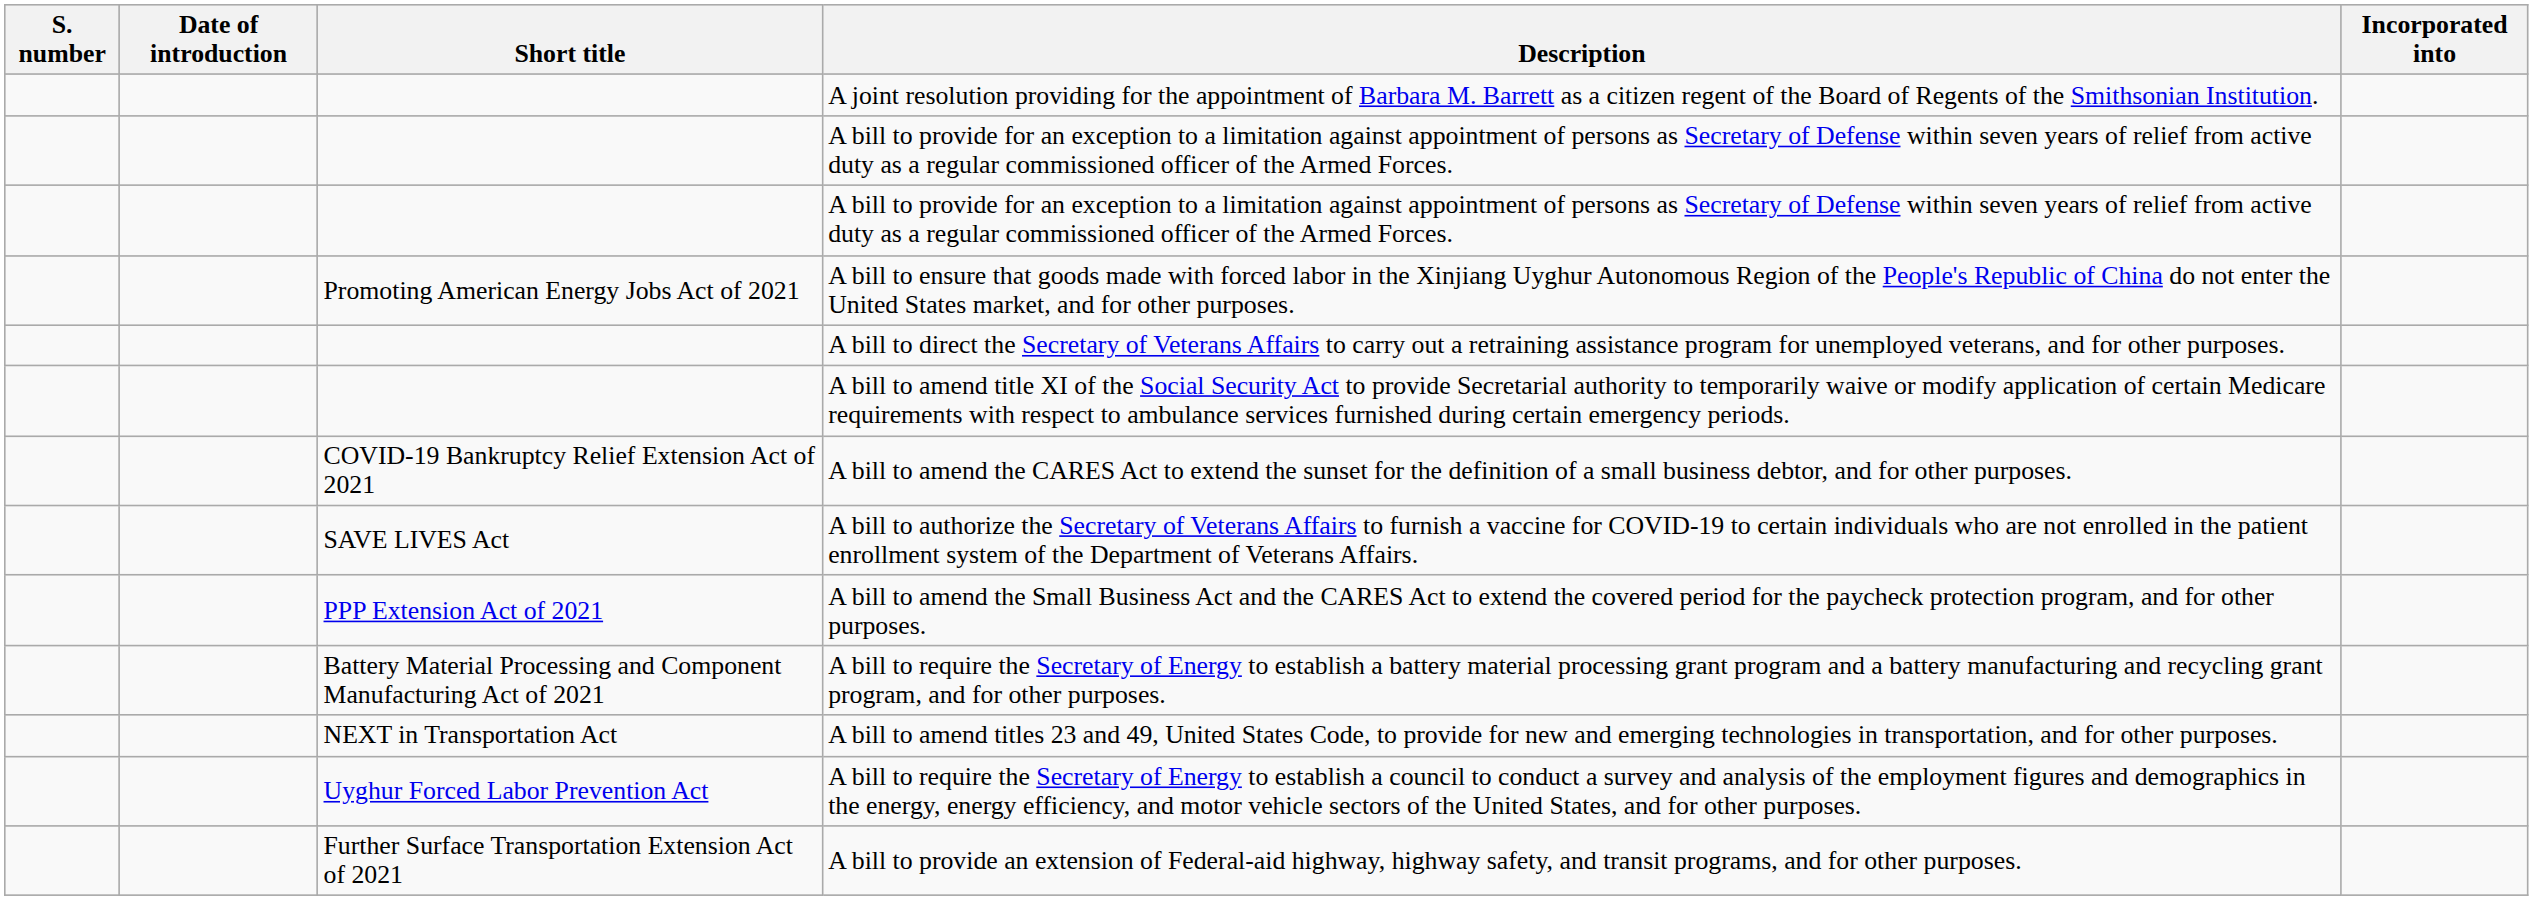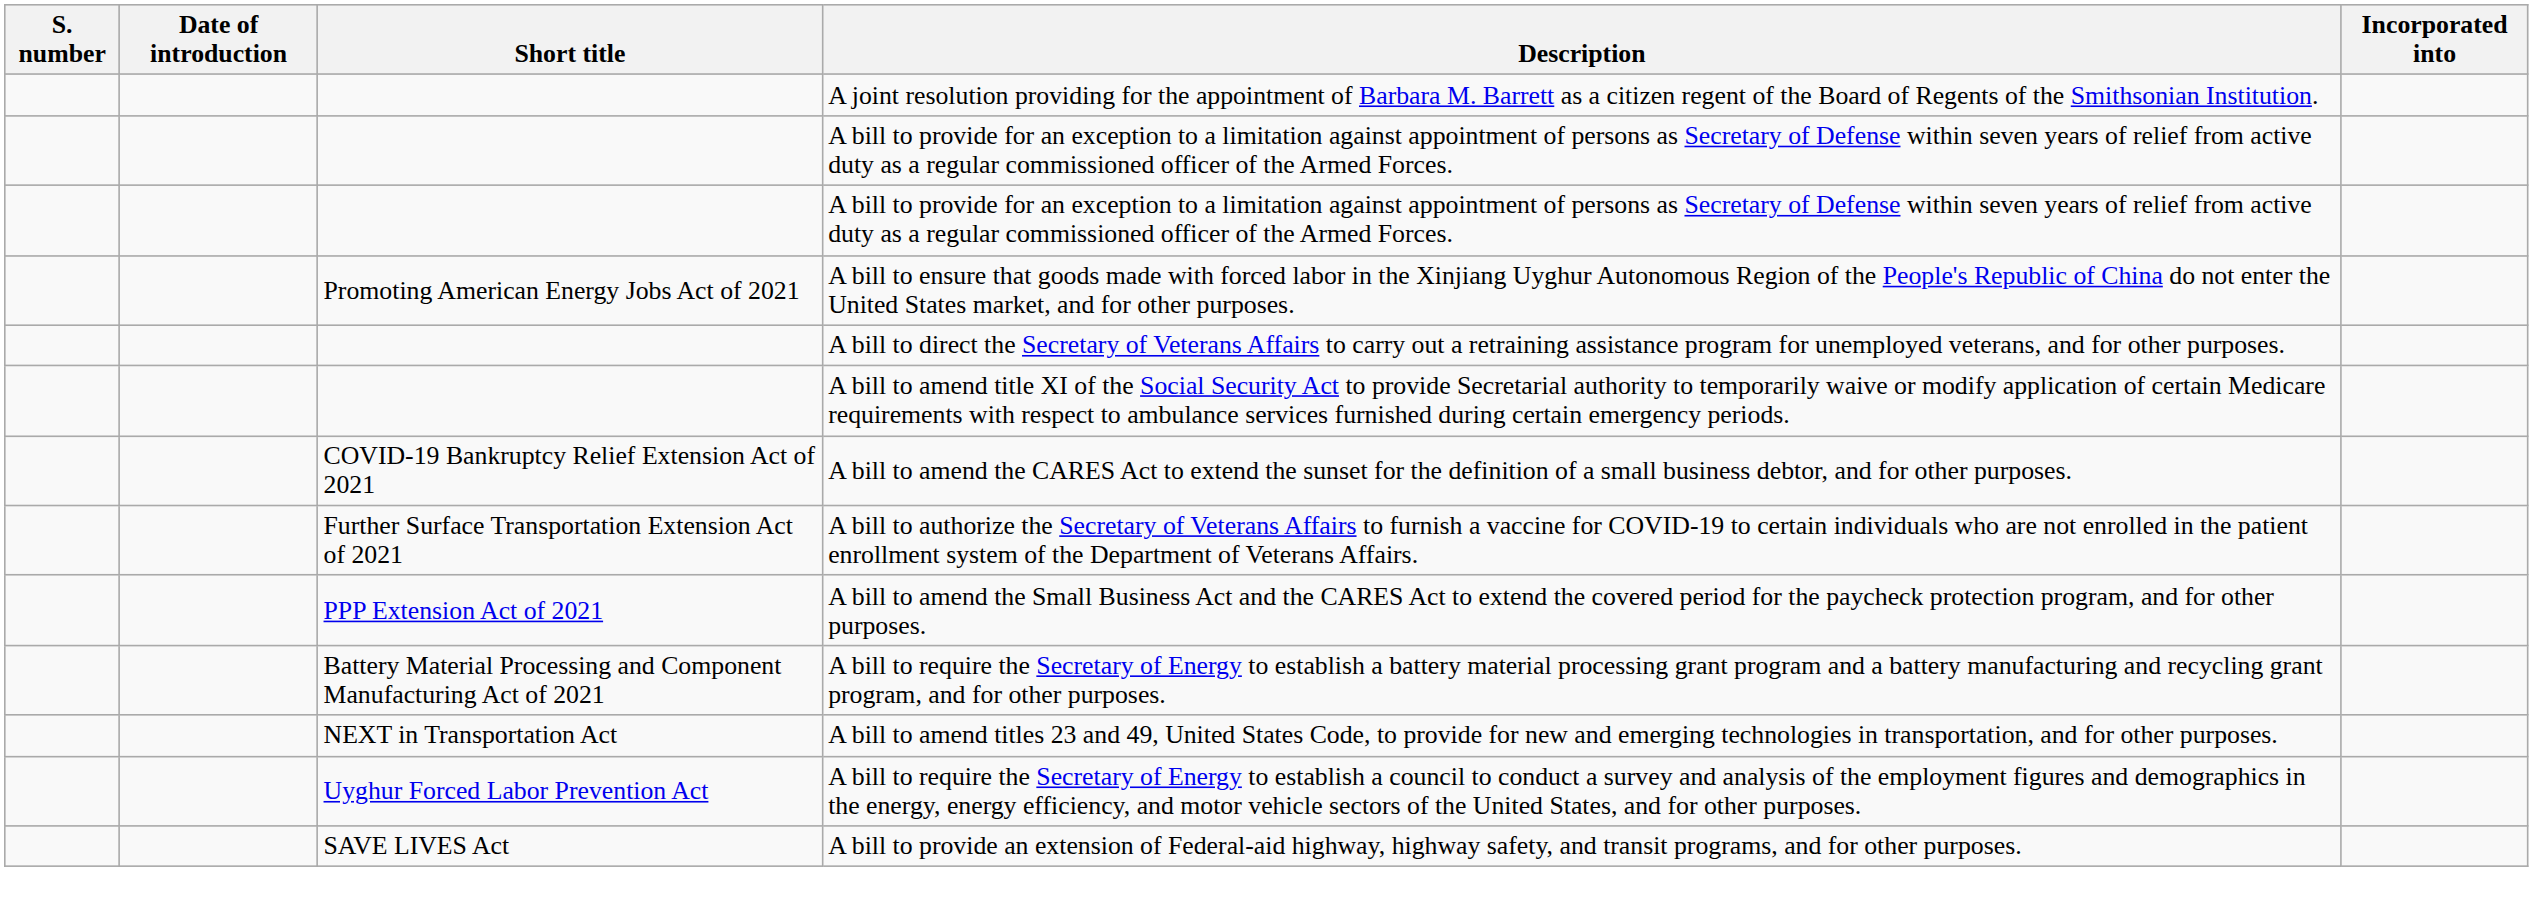(416, 540) SAVE LIVES Act -> (558, 540) Further Surface Transportation Extension Act of 2021
(558, 860) Further Surface Transportation Extension Act of 2021 -> (416, 845) SAVE LIVES Act
